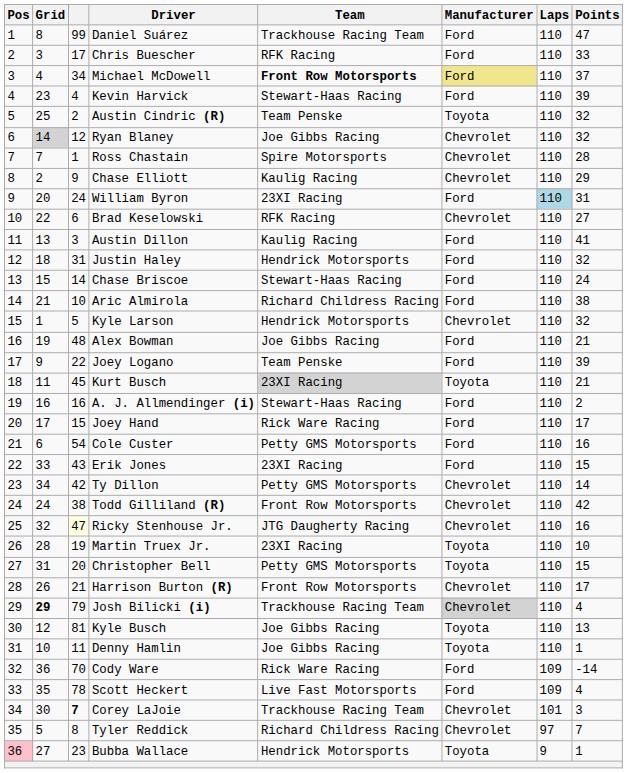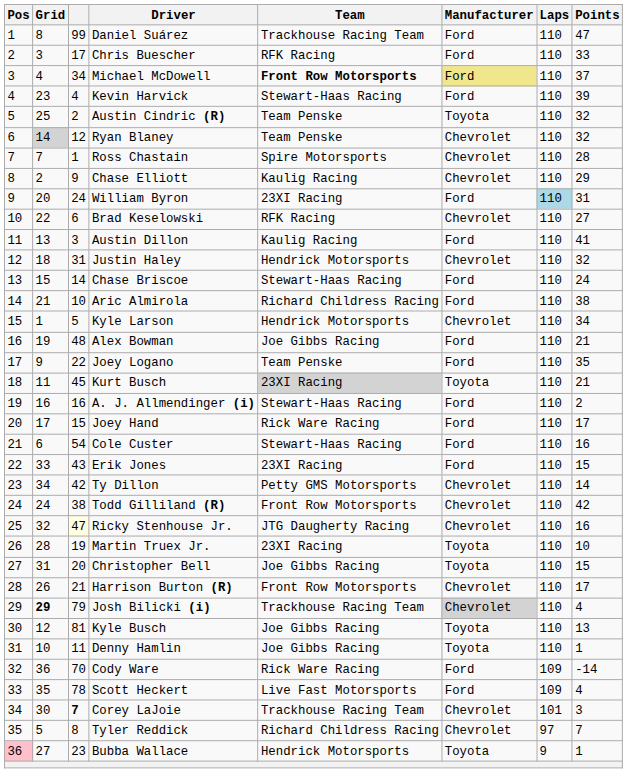(320, 137) Joe Gibbs Racing -> (302, 137) Team Penske
(460, 260) Ford -> (478, 260) Chevrolet
(583, 321) 32 -> (583, 321) 34
(583, 362) 39 -> (583, 362) 35
(339, 444) Petty GMS Motorsports -> (331, 444) Stewart-Haas Racing
(339, 567) Petty GMS Motorsports -> (320, 567) Joe Gibbs Racing
